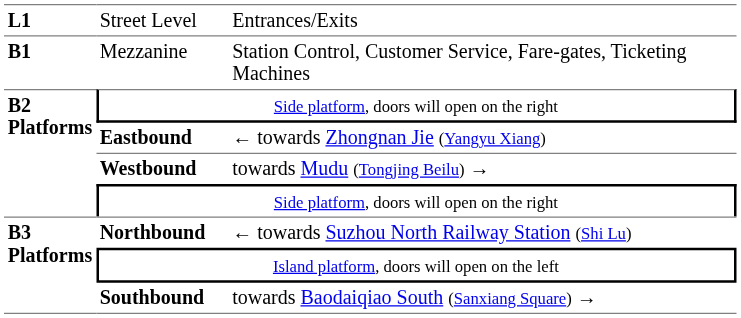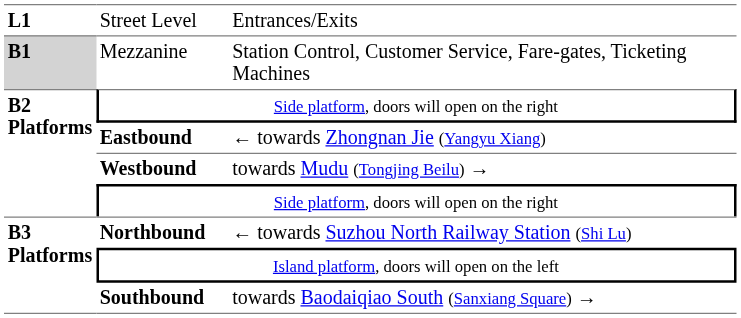(19, 51) no background -> (19, 51) lightgrey background
